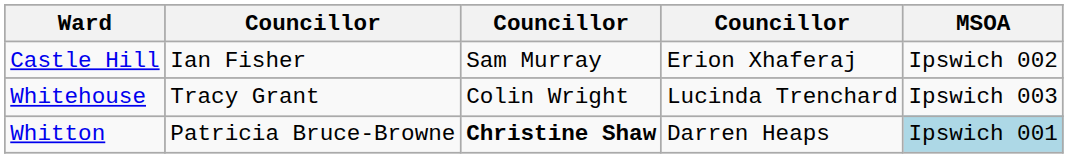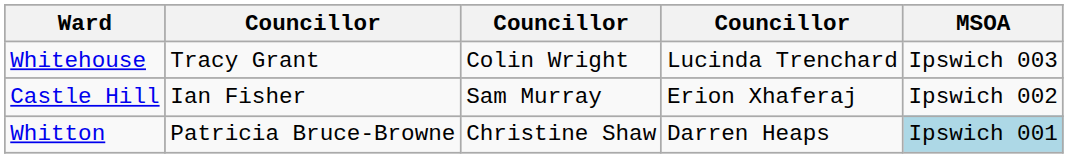rows swapped: (85, 60) <-> (78, 97)
(561, 134) bold -> (561, 134) normal
